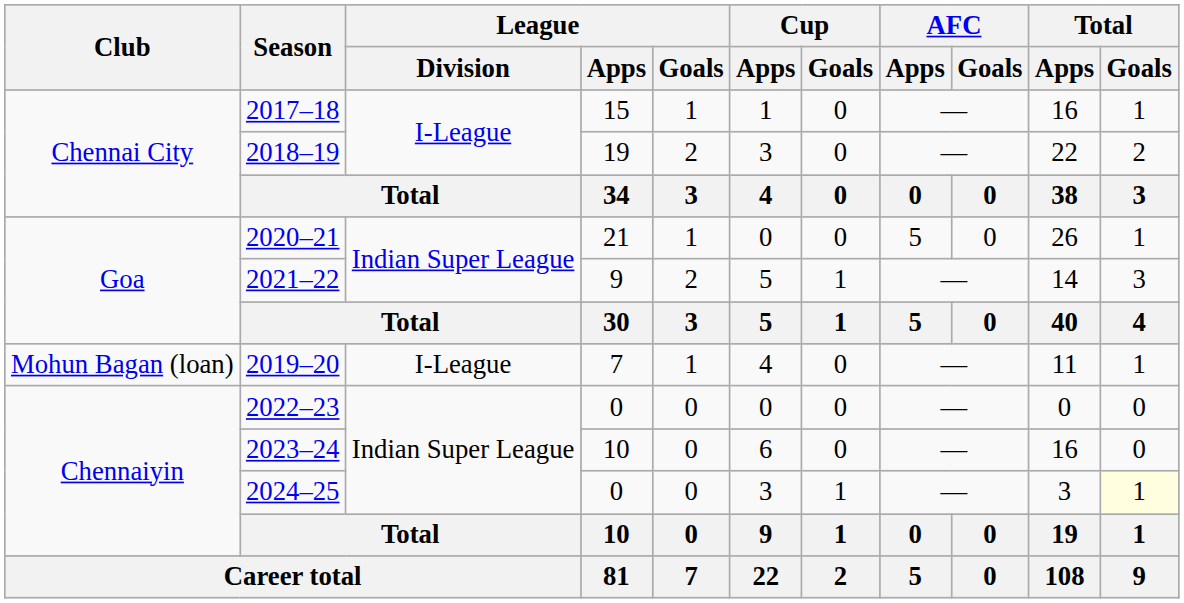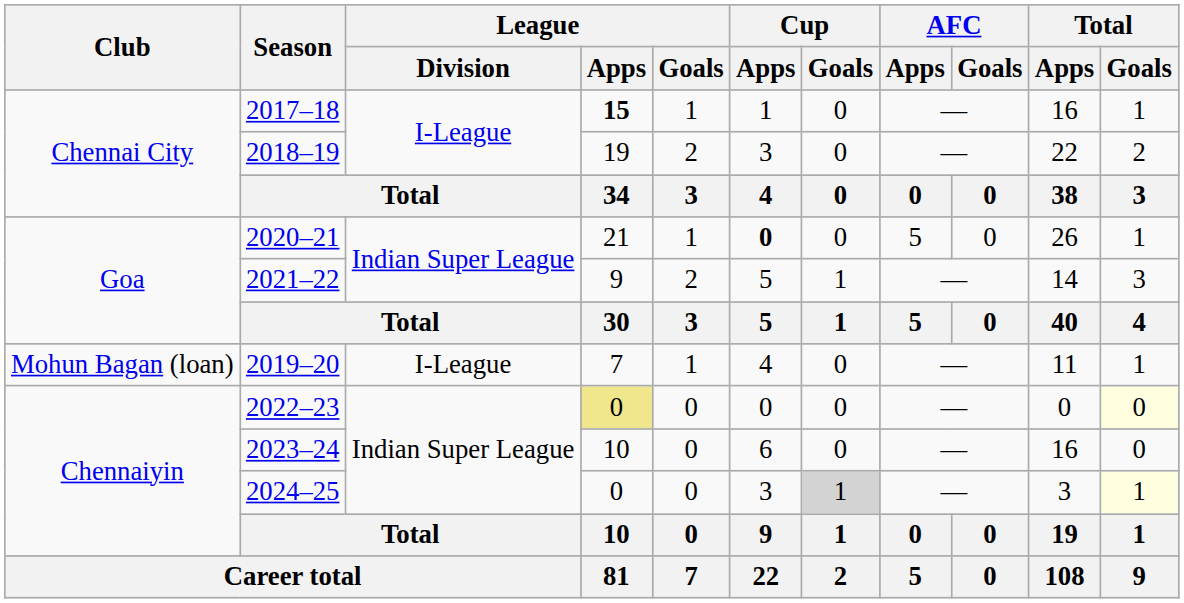(616, 110) normal -> (616, 110) bold
(766, 237) normal -> (766, 237) bold
(616, 407) no background -> (616, 407) khaki background
(1139, 407) no background -> (1139, 407) lightyellow background
(840, 491) no background -> (840, 491) lightgrey background
